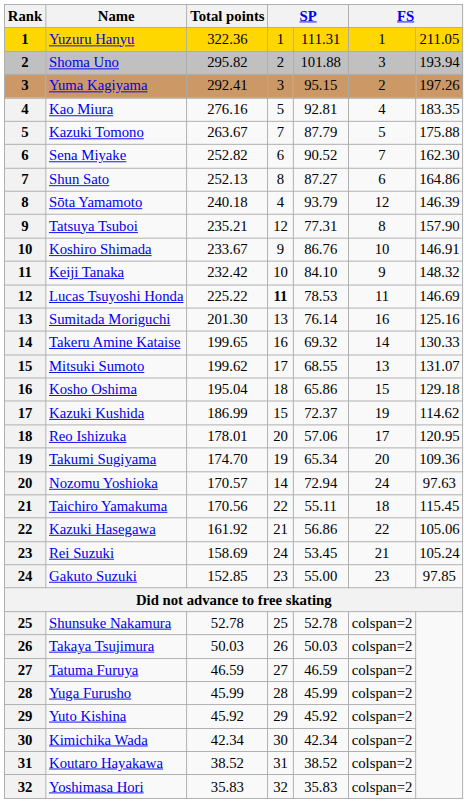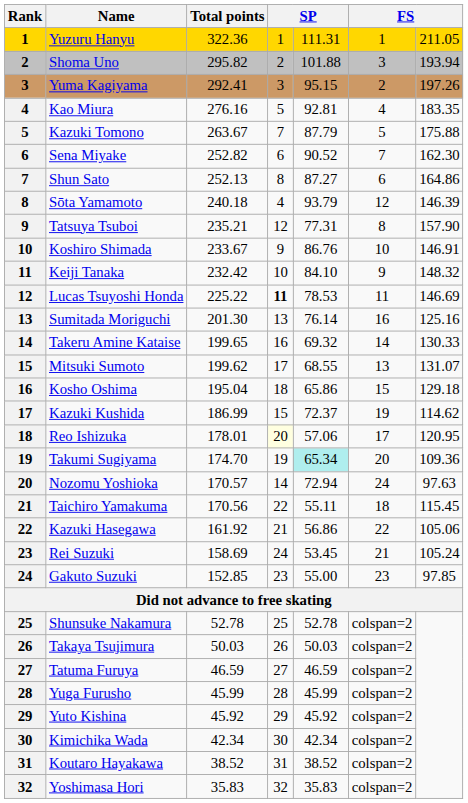(281, 436) no background -> (281, 436) lightyellow background
(321, 459) no background -> (321, 459) paleturquoise background
